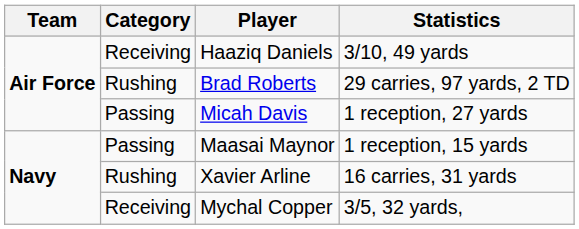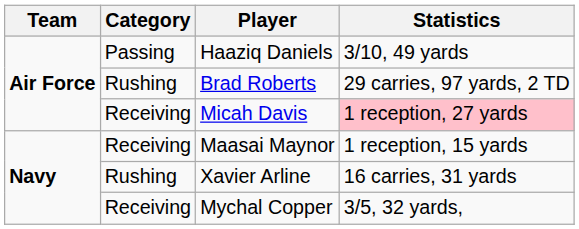(148, 51) Receiving -> (140, 51) Passing
(140, 114) Passing -> (148, 114) Receiving
(436, 114) no background -> (436, 114) pink background
(140, 145) Passing -> (148, 145) Receiving
